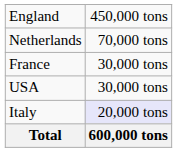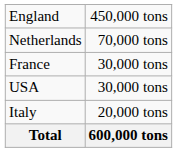(133, 111) lavender background -> (133, 111) no background
